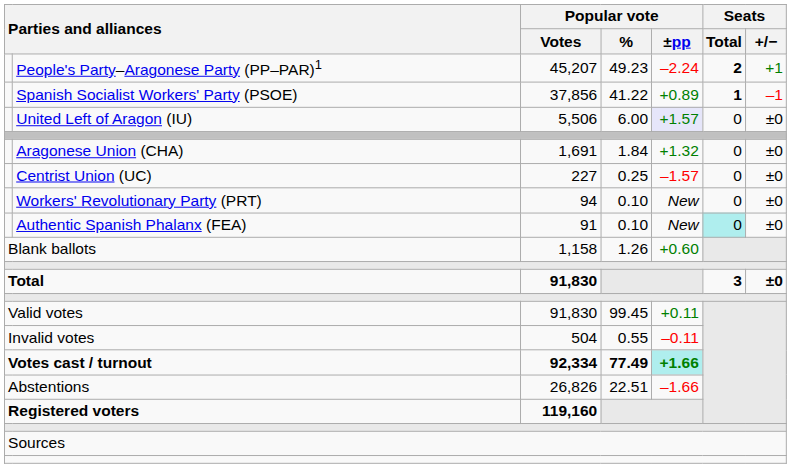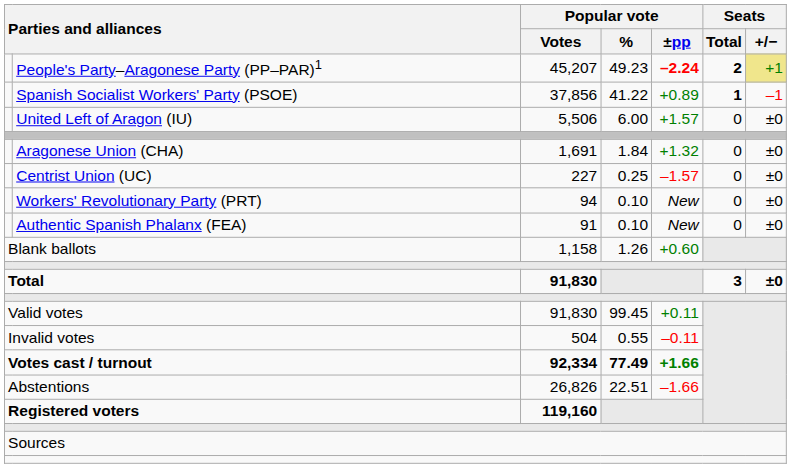(679, 68) normal -> (679, 68) bold
(774, 68) no background -> (774, 68) khaki background
(679, 119) lavender background -> (679, 119) no background
(738, 225) paleturquoise background -> (738, 225) no background
(679, 362) paleturquoise background -> (679, 362) no background
